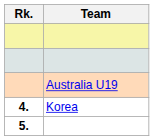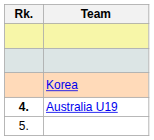(82, 85) Australia U19 -> (62, 85) Korea
(62, 107) Korea -> (82, 107) Australia U19
(24, 126) bold -> (24, 126) normal
